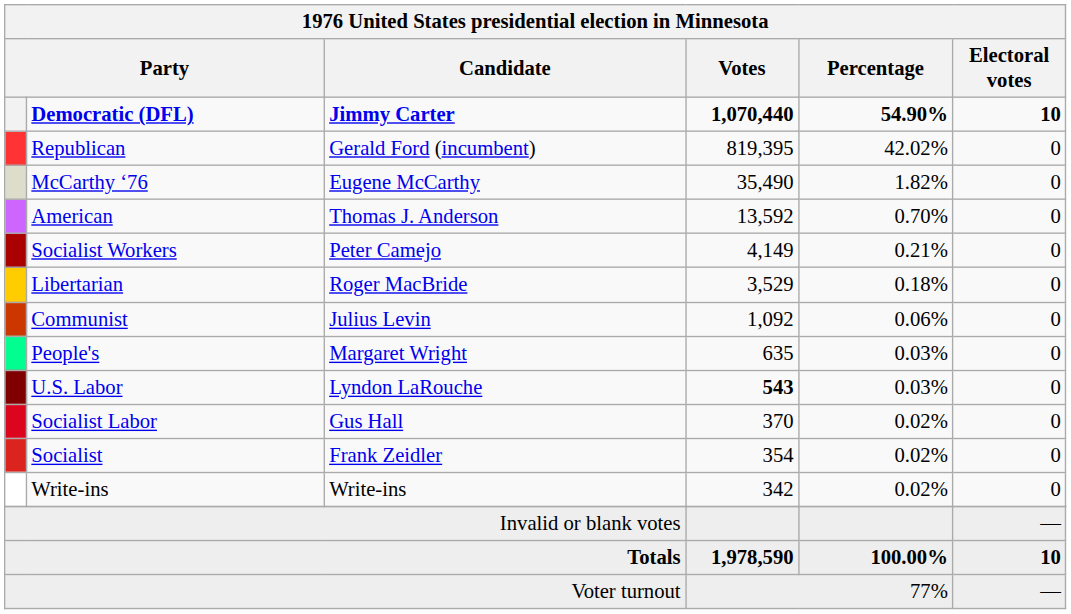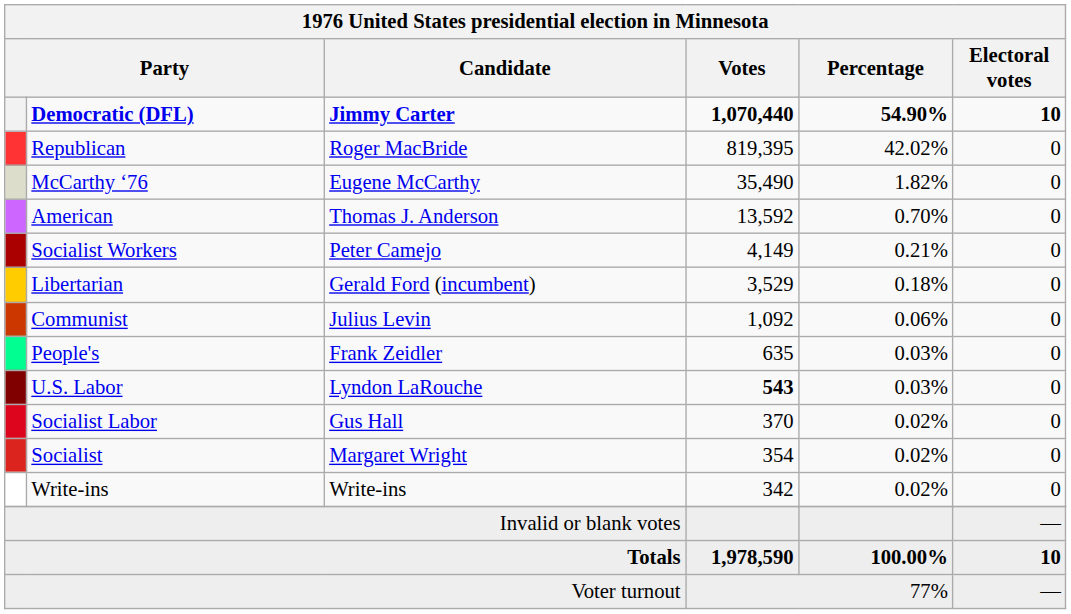(432, 148) Gerald Ford (incumbent) -> (398, 148) Roger MacBride
(398, 284) Roger MacBride -> (432, 284) Gerald Ford (incumbent)
(398, 352) Margaret Wright -> (386, 352) Frank Zeidler
(386, 455) Frank Zeidler -> (398, 455) Margaret Wright
